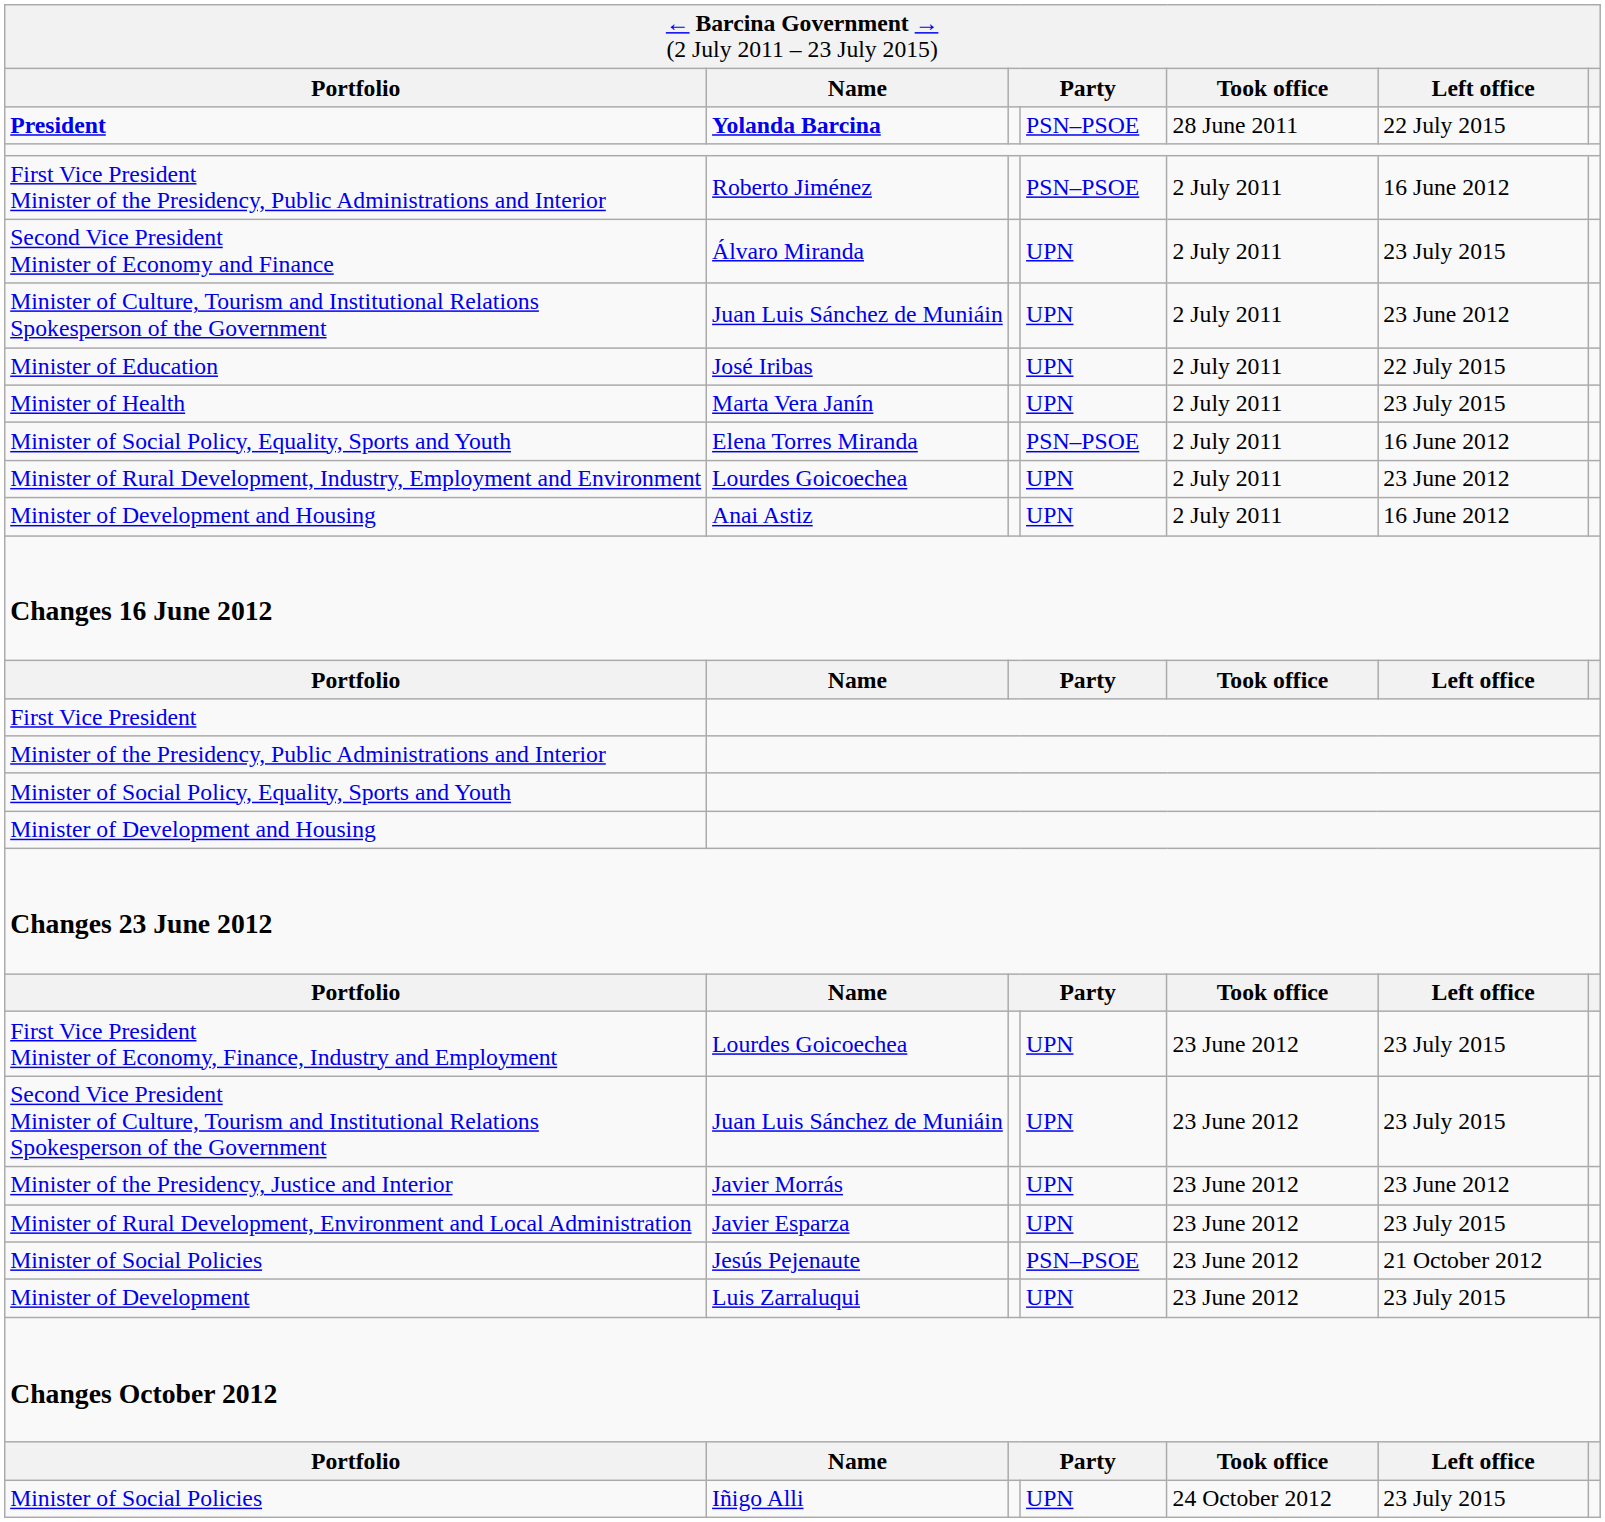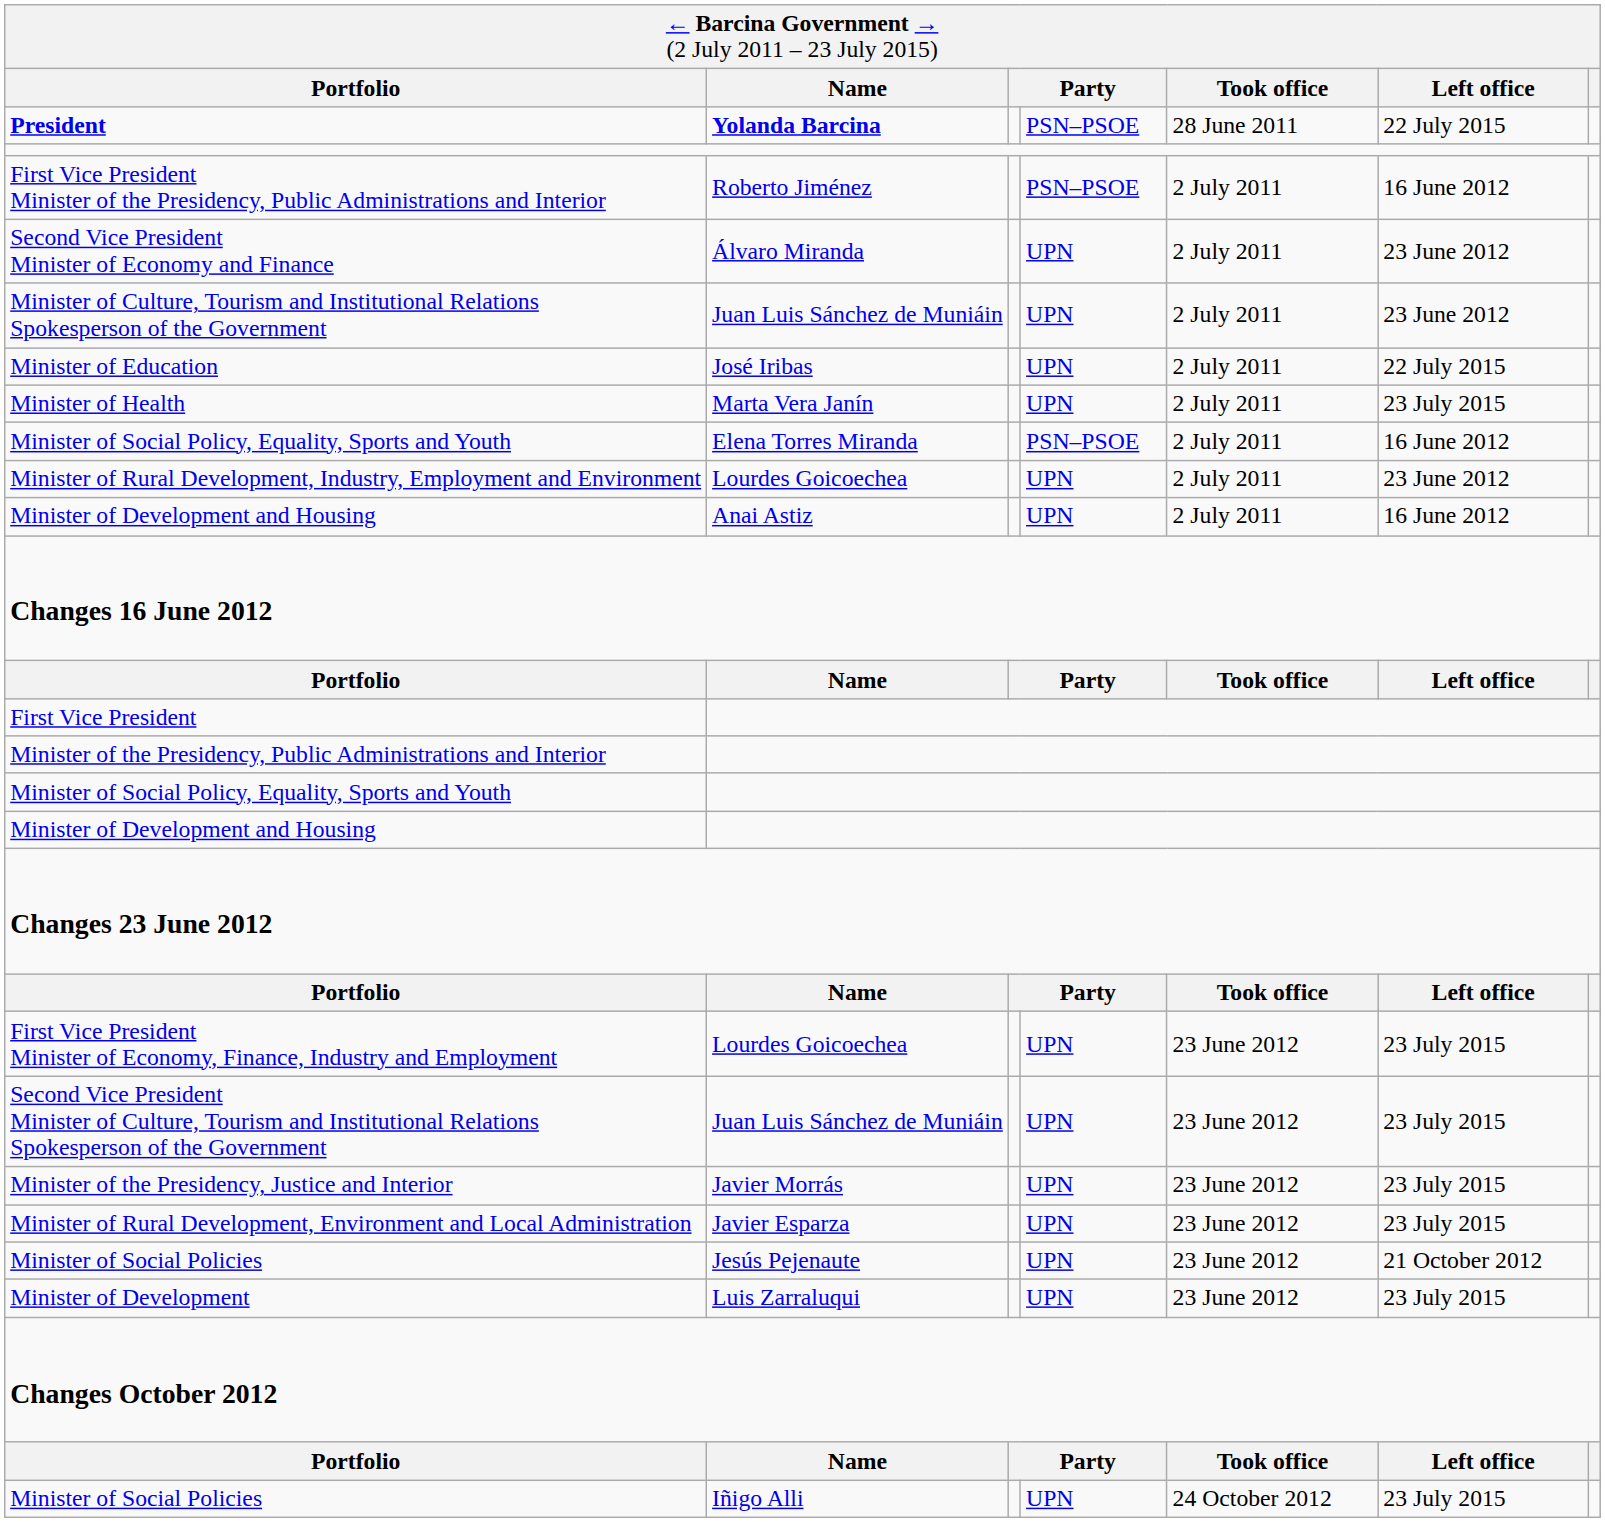(1444, 251) 23 July 2015 -> (1446, 251) 23 June 2012
(1446, 1185) 23 June 2012 -> (1444, 1185) 23 July 2015
(1083, 1260) PSN–PSOE -> (1050, 1260) UPN
